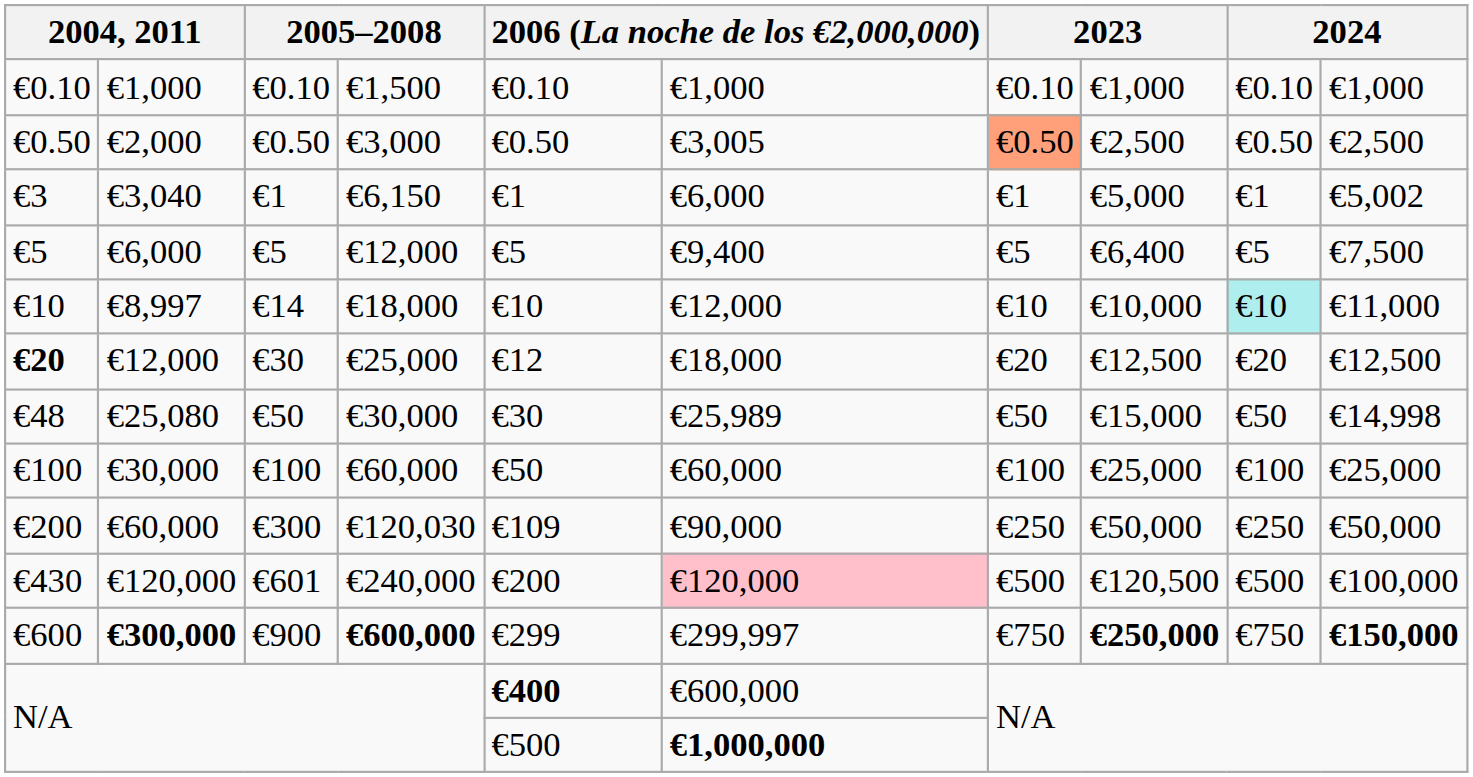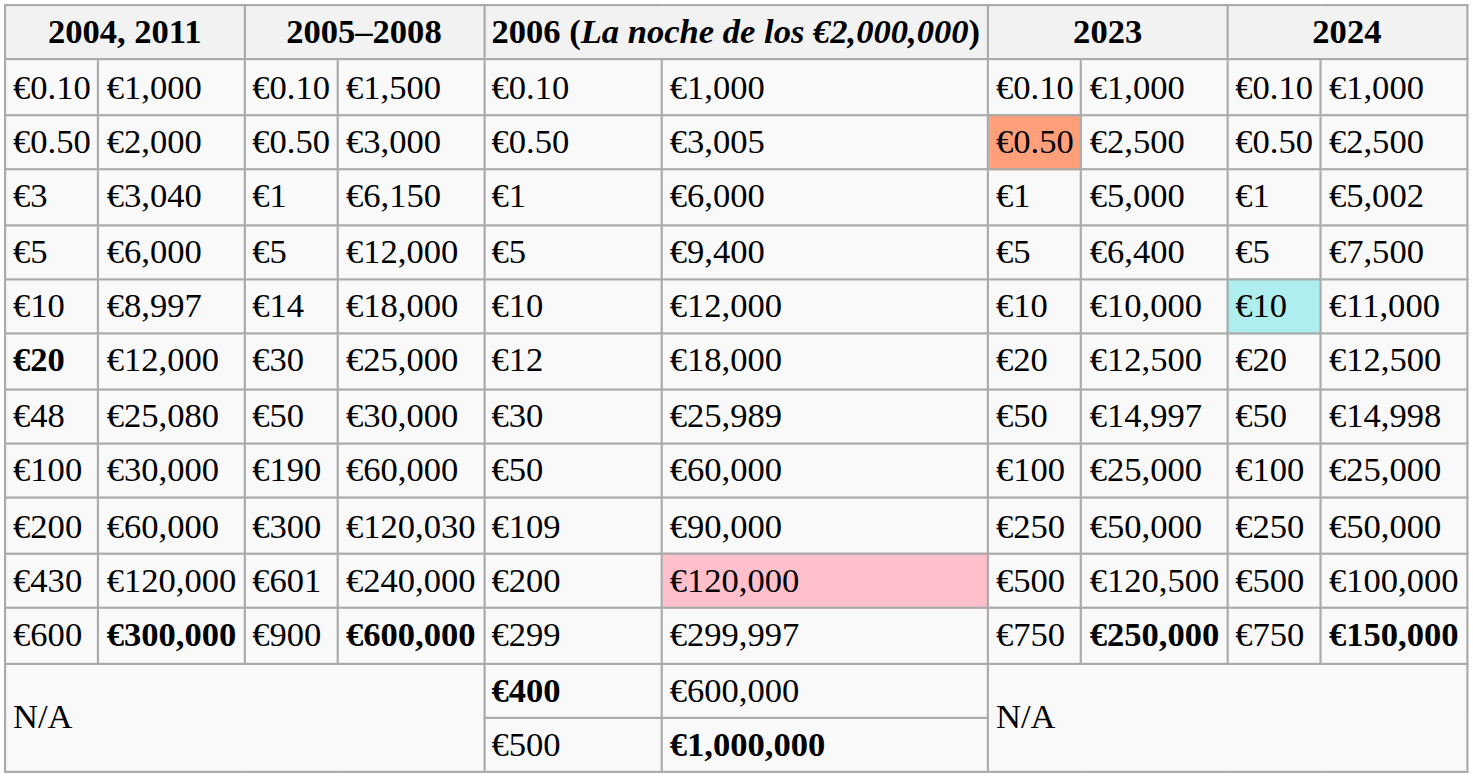(1146, 415) €15,000 -> (1146, 415) €14,997
(287, 470) €100 -> (287, 470) €190
